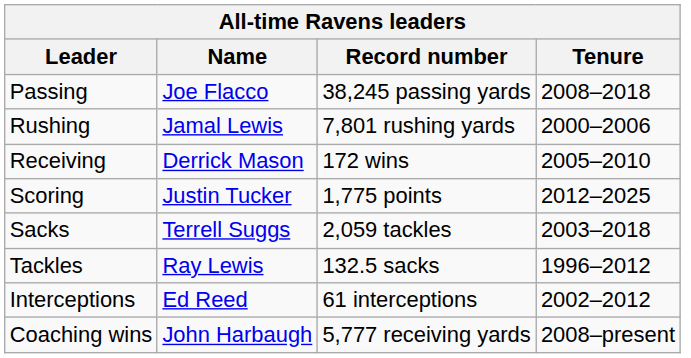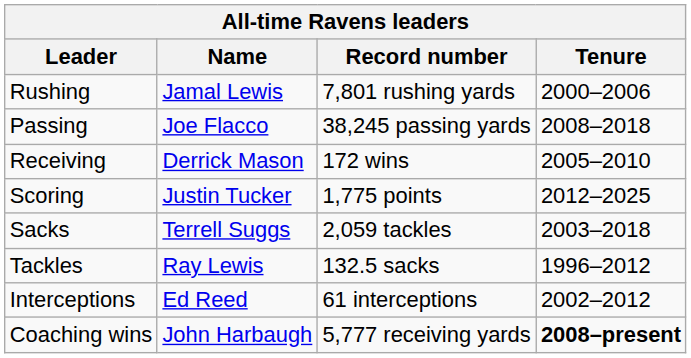rows swapped: (49, 91) <-> (50, 126)
(608, 334) normal -> (611, 334) bold
